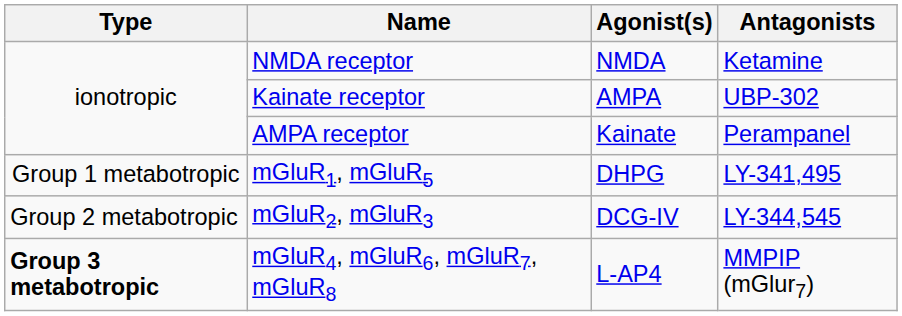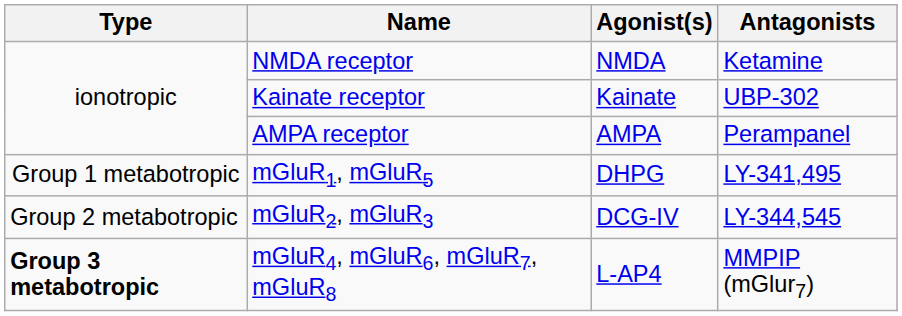(629, 97) AMPA -> (636, 97) Kainate
(636, 135) Kainate -> (629, 135) AMPA
